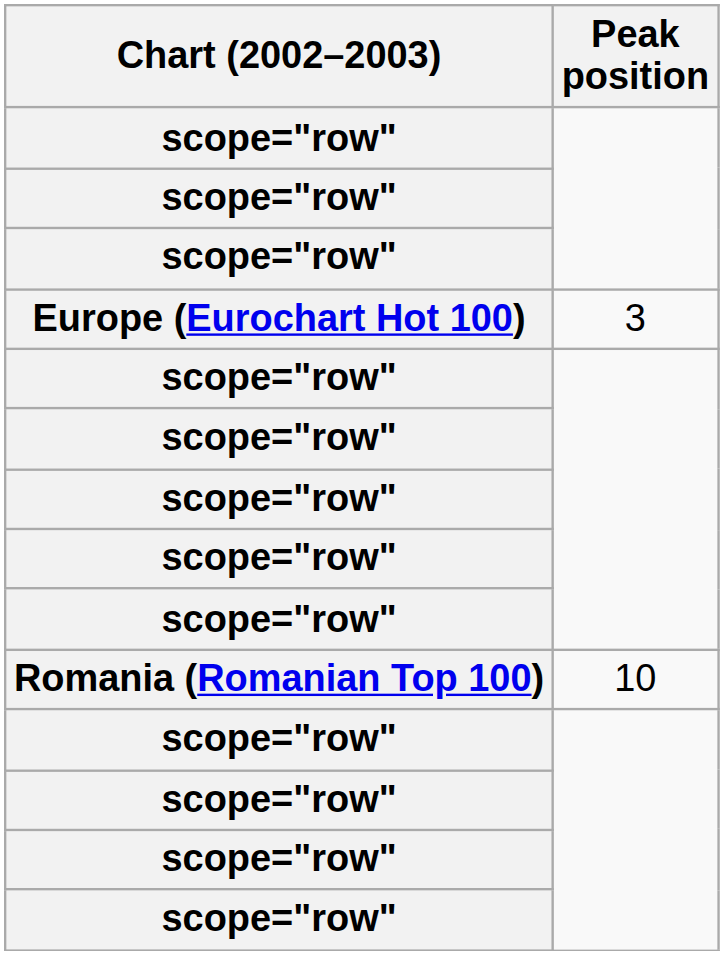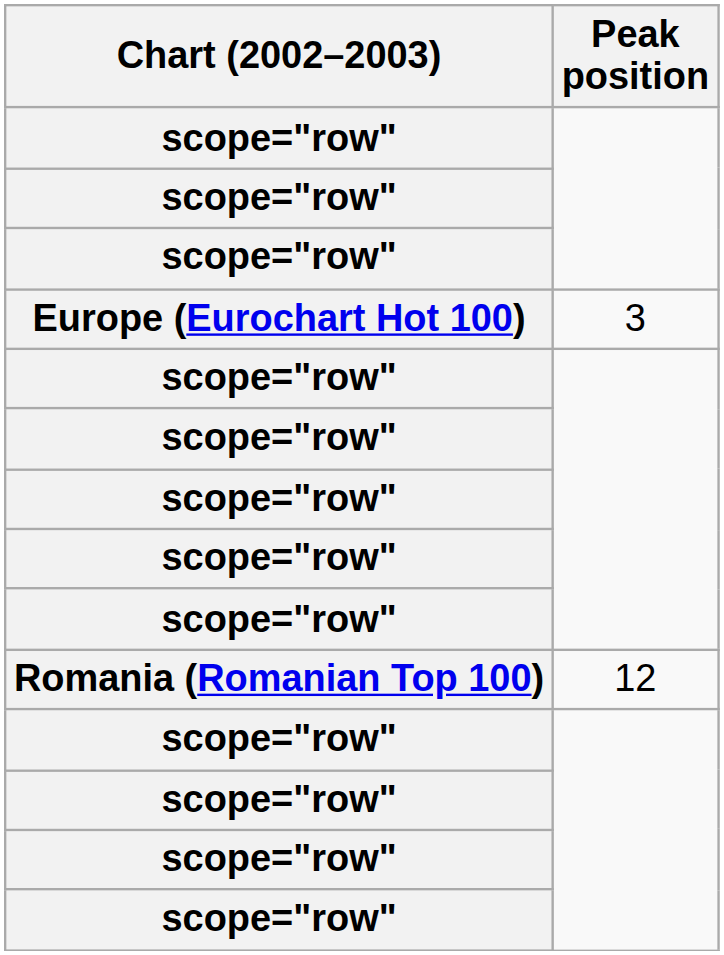(635, 678) 10 -> (635, 678) 12
